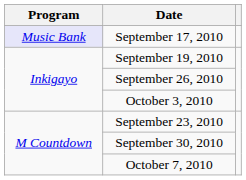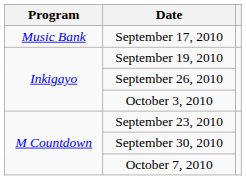(54, 36) lavender background -> (54, 36) no background
